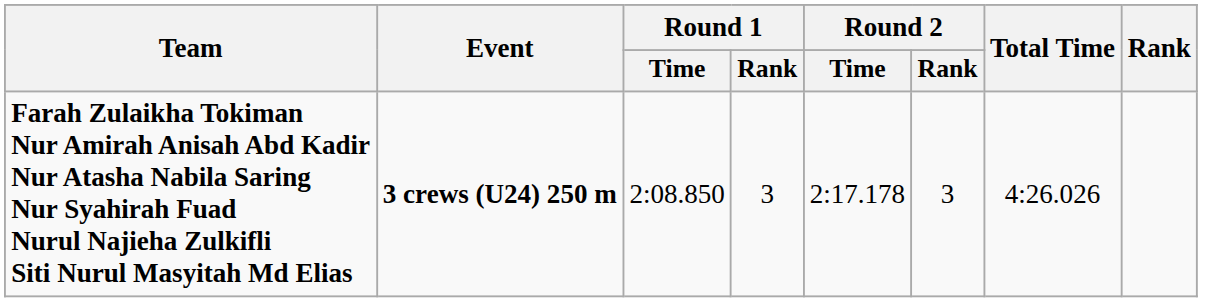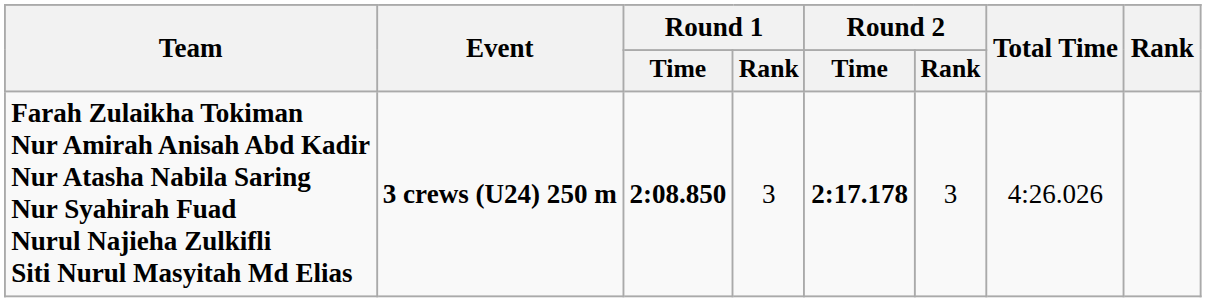(677, 194) normal -> (678, 194) bold
(857, 194) normal -> (860, 194) bold
